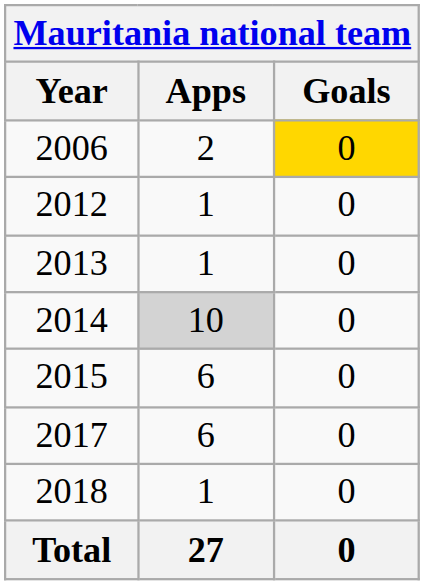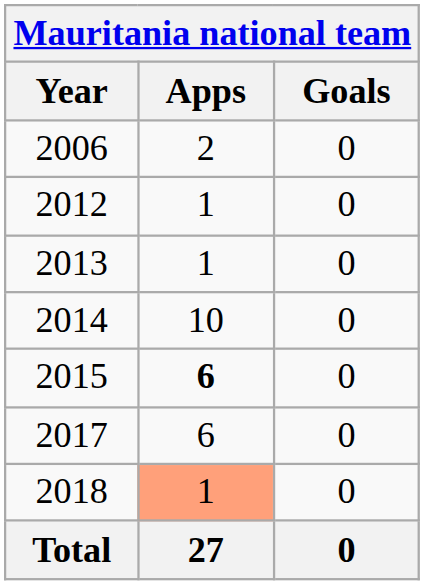(346, 147) gold background -> (346, 147) no background
(206, 319) lightgrey background -> (206, 319) no background
(206, 377) normal -> (206, 377) bold
(206, 491) no background -> (206, 491) lightsalmon background
